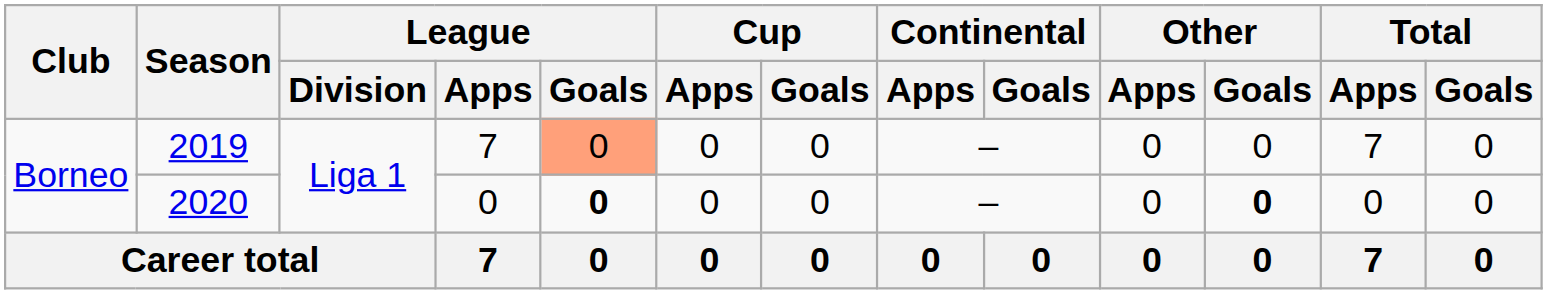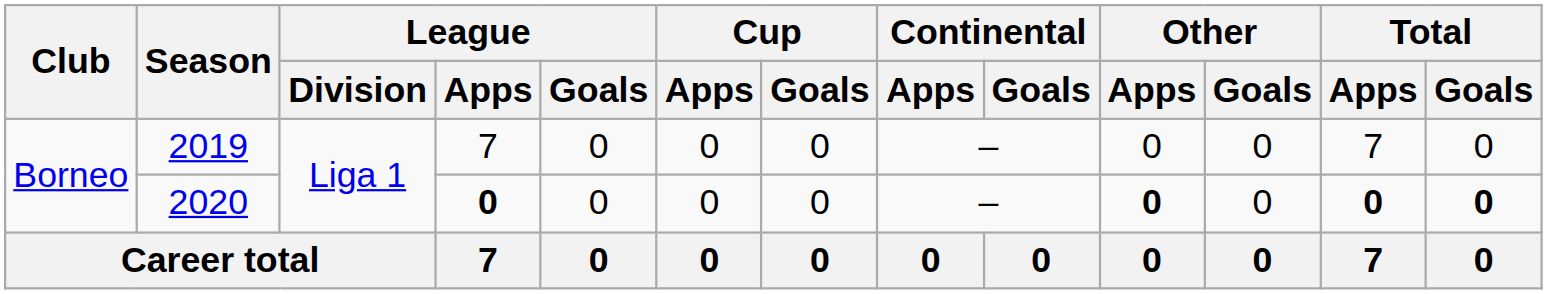(599, 145) lightsalmon background -> (599, 145) no background
(488, 202) normal -> (488, 202) bold
(599, 202) bold -> (599, 202) normal
(1152, 202) normal -> (1152, 202) bold
(1262, 202) bold -> (1262, 202) normal
(1373, 202) normal -> (1373, 202) bold
(1484, 202) normal -> (1484, 202) bold
